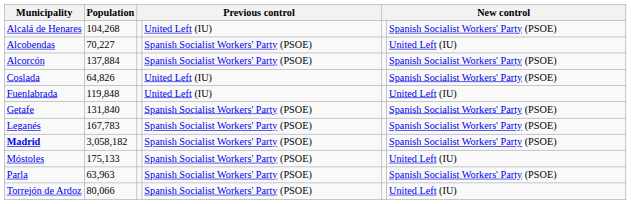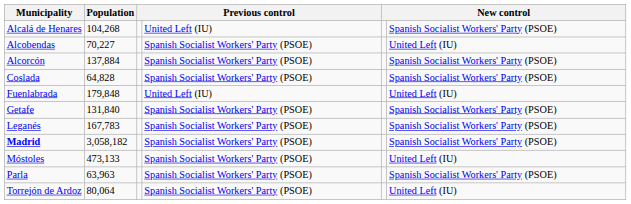(101, 77) 64,826 -> (101, 77) 64,828
(178, 77) United Left (IU) -> (228, 77) Spanish Socialist Workers' Party (PSOE)
(103, 93) 119,848 -> (103, 93) 179,848
(103, 158) 175,133 -> (103, 158) 473,133
(101, 191) 80,066 -> (101, 191) 80,064
